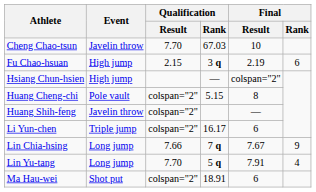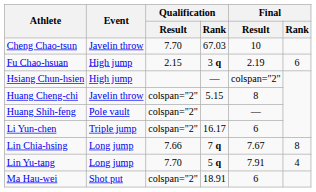(109, 96) Pole vault -> (116, 96) Javelin throw
(116, 112) Javelin throw -> (109, 112) Pole vault
(297, 146) 9 -> (297, 146) 8
